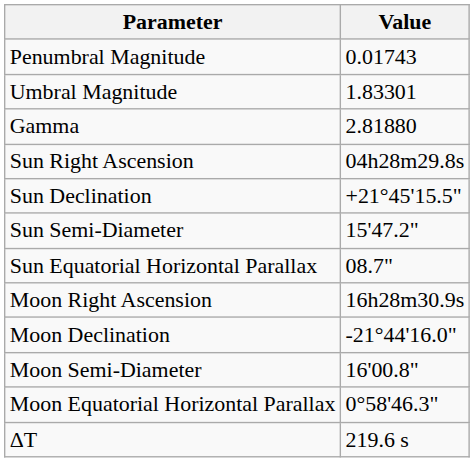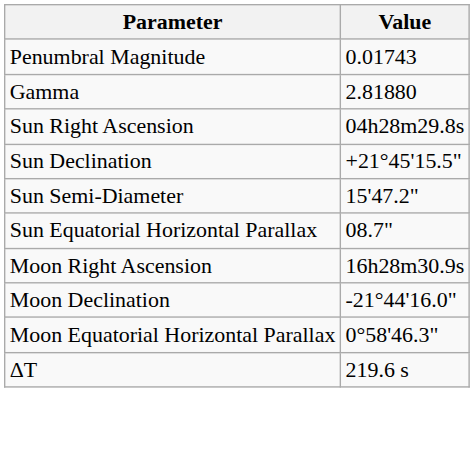- row: (93, 91)
- row: (106, 369)
